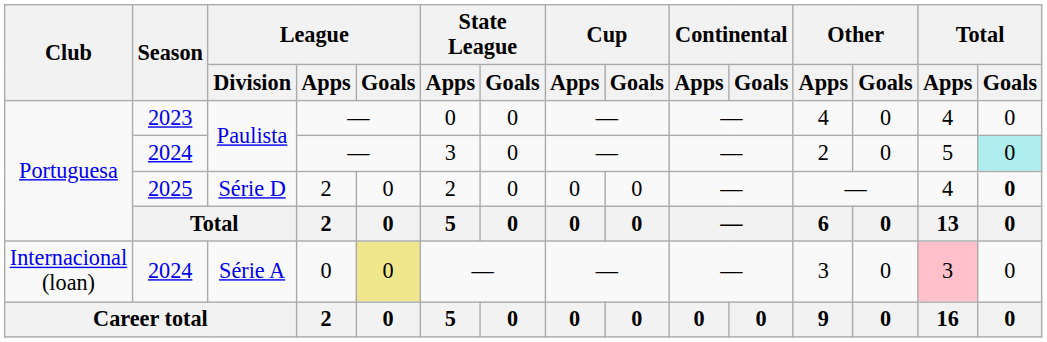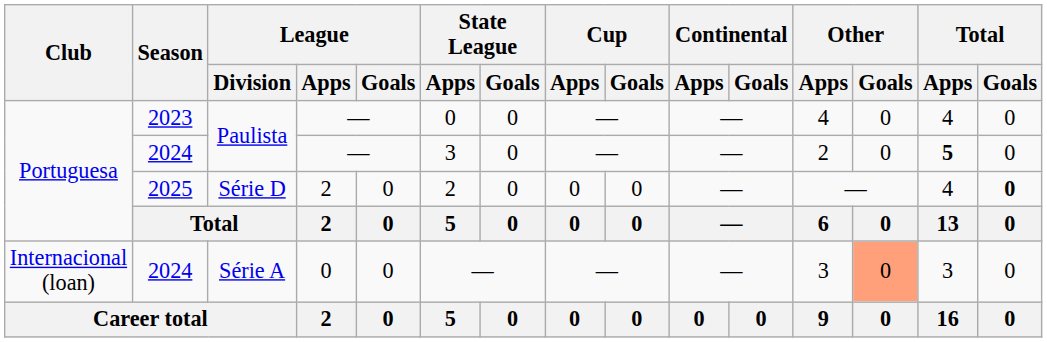(948, 152) normal -> (948, 152) bold
(1010, 152) paleturquoise background -> (1010, 152) no background
(388, 271) khaki background -> (388, 271) no background
(886, 271) no background -> (886, 271) lightsalmon background
(948, 271) pink background -> (948, 271) no background
